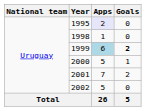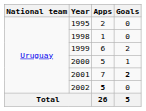(103, 23) lavender background -> (103, 23) no background
(103, 49) lightblue background -> (103, 49) no background
(128, 49) bold -> (128, 49) normal
(128, 74) normal -> (128, 74) bold
(103, 87) normal -> (103, 87) bold
